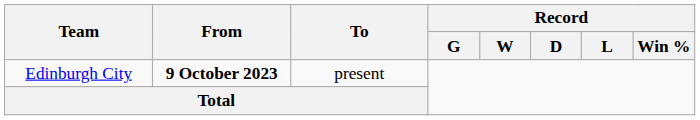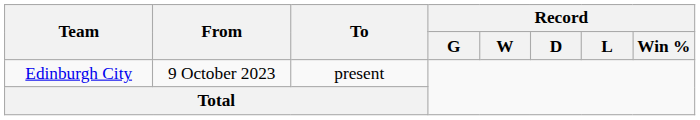(222, 73) bold -> (222, 73) normal
